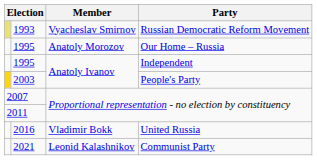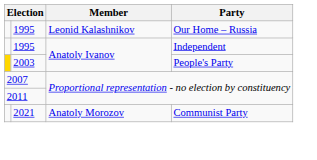- row: (24, 29)
(86, 46) Anatoly Morozov -> (92, 29) Leonid Kalashnikov
- row: (24, 130)
(92, 146) Leonid Kalashnikov -> (86, 113) Anatoly Morozov
